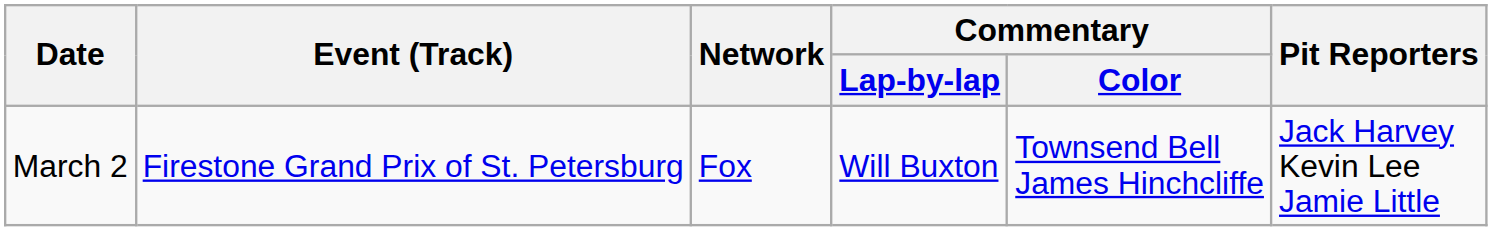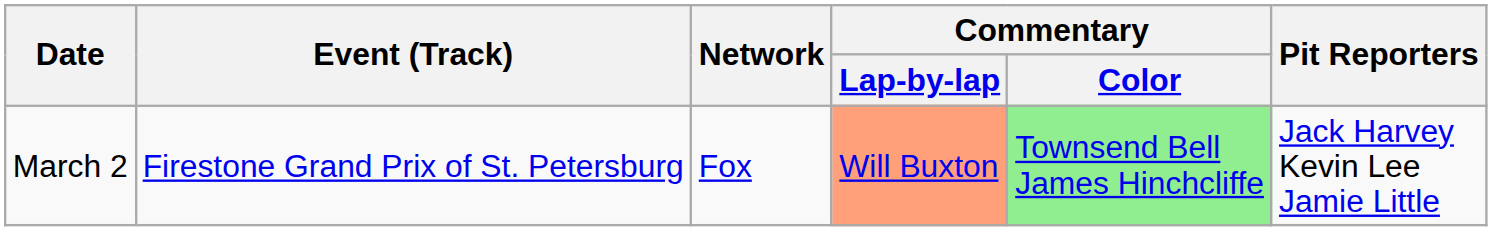(919, 165) no background -> (919, 165) lightsalmon background
(1140, 165) no background -> (1140, 165) lightgreen background
